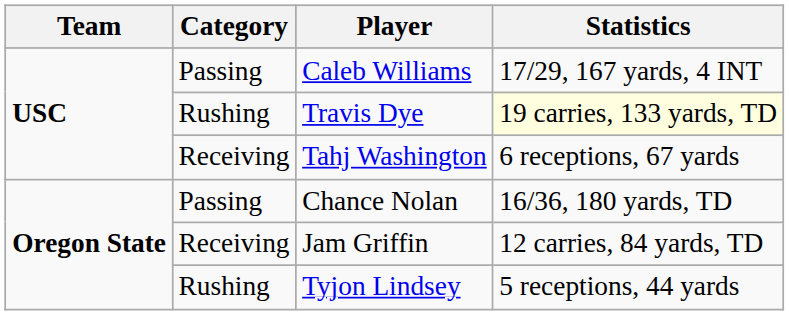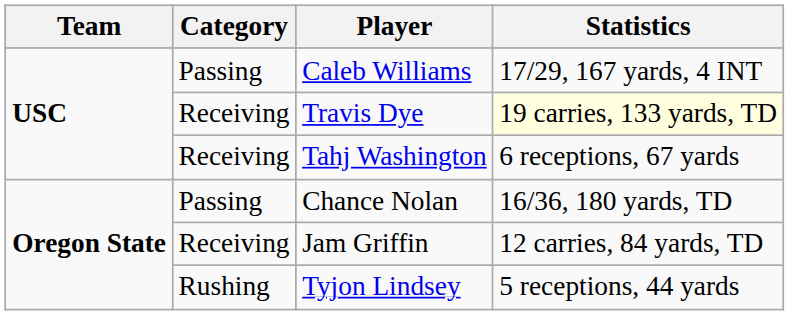(224, 113) Rushing -> (234, 113) Receiving
